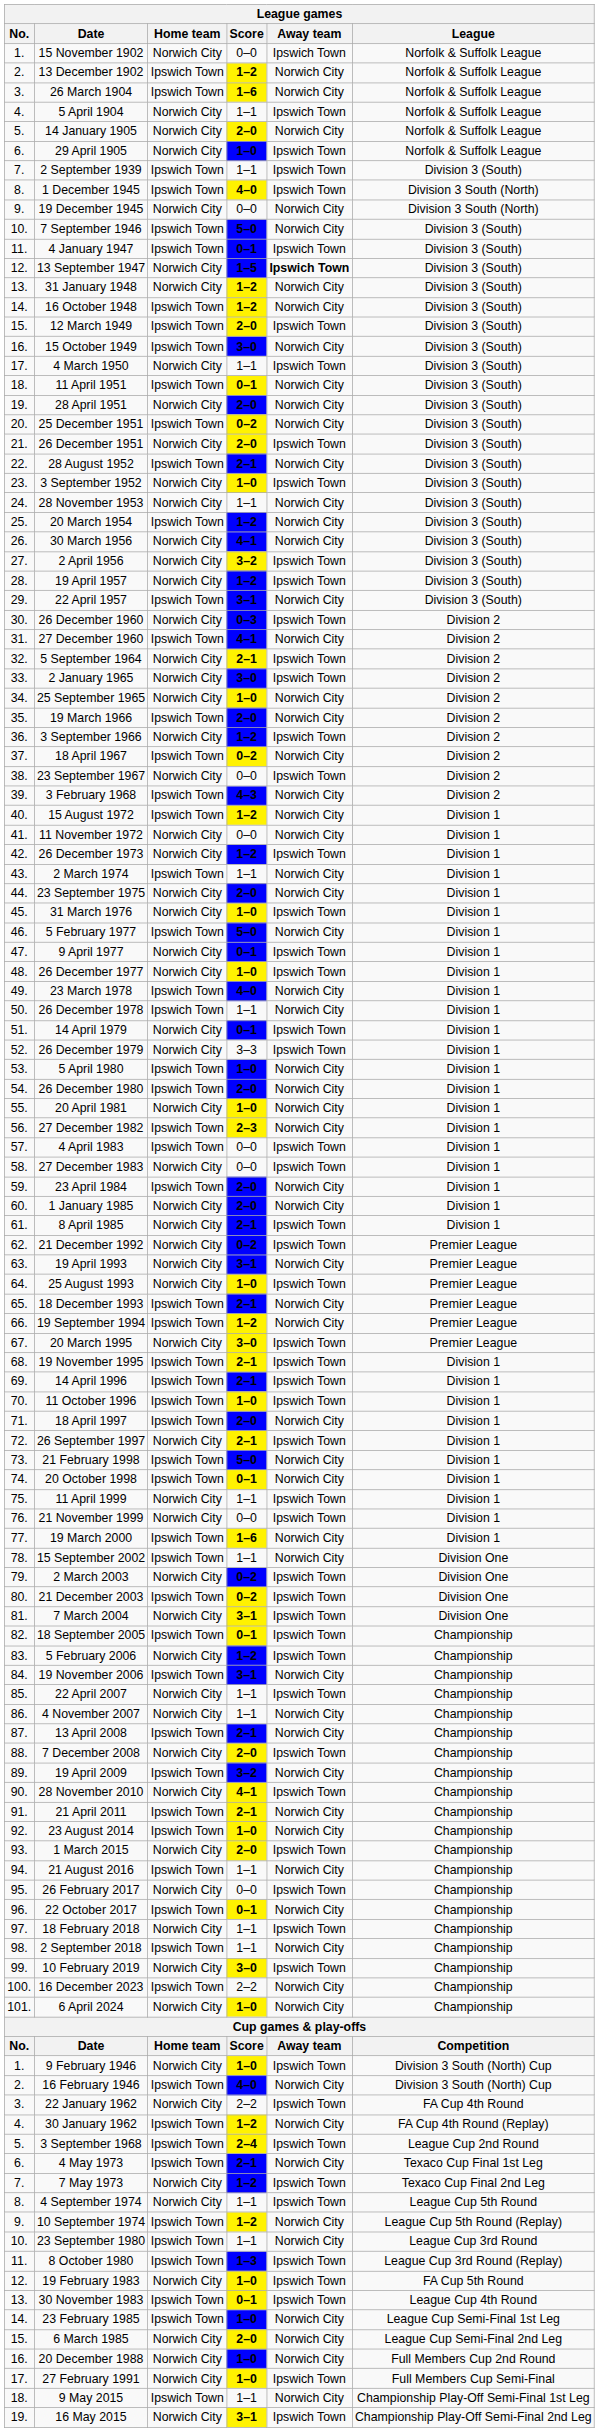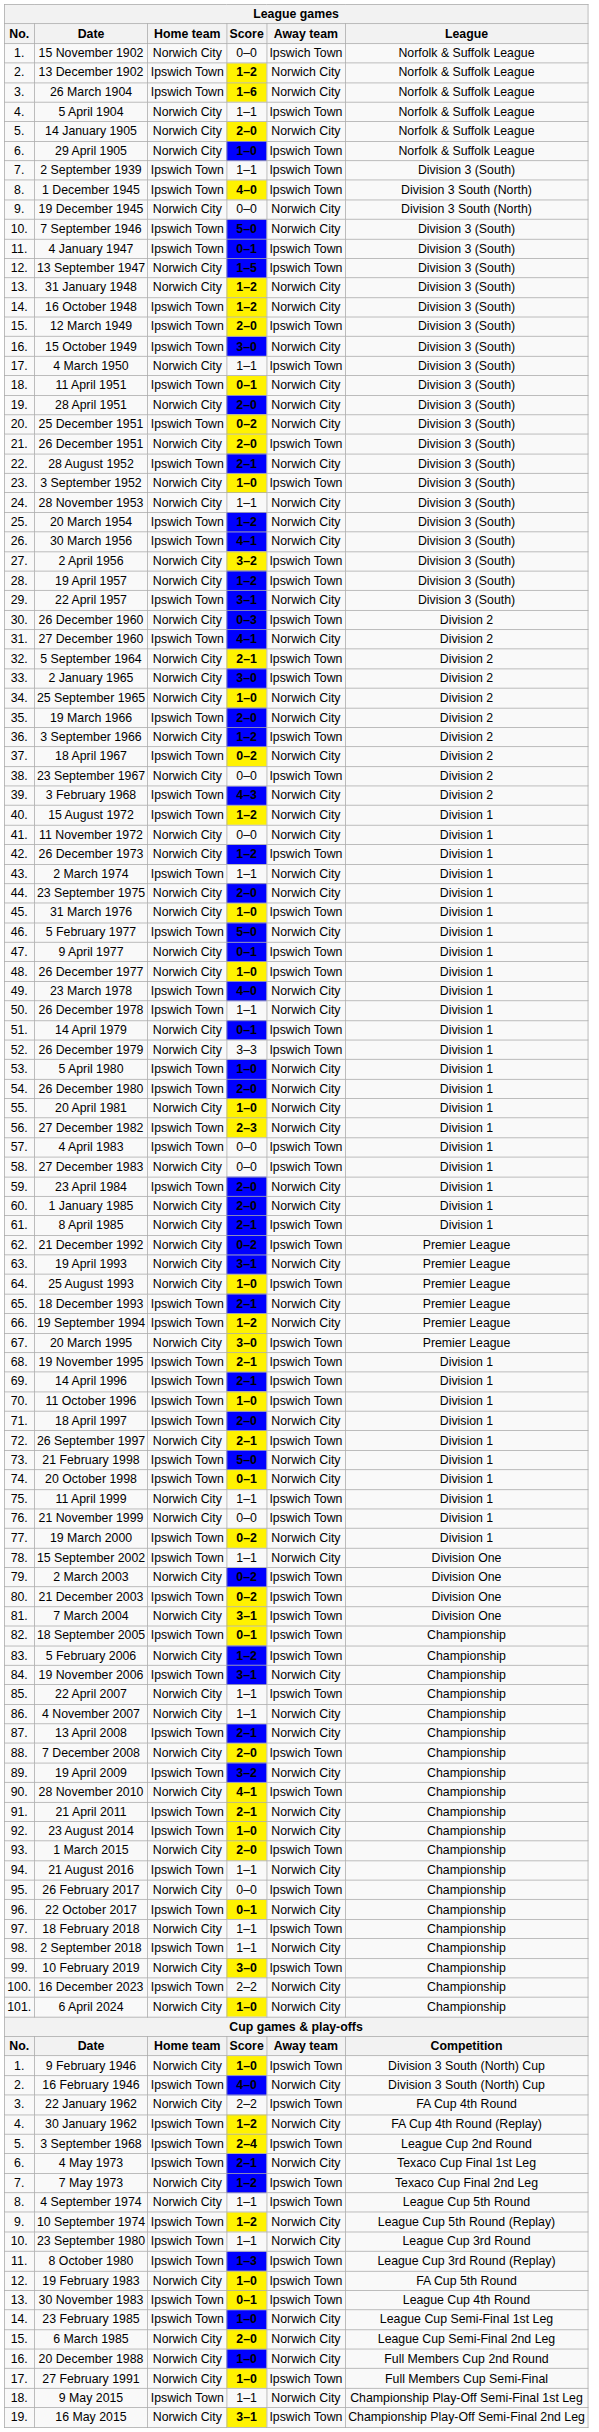(309, 268) bold -> (306, 268) normal
(187, 541) Norwich City -> (187, 541) Ipswich Town
(247, 1538) 1–6 -> (247, 1538) 0–2
